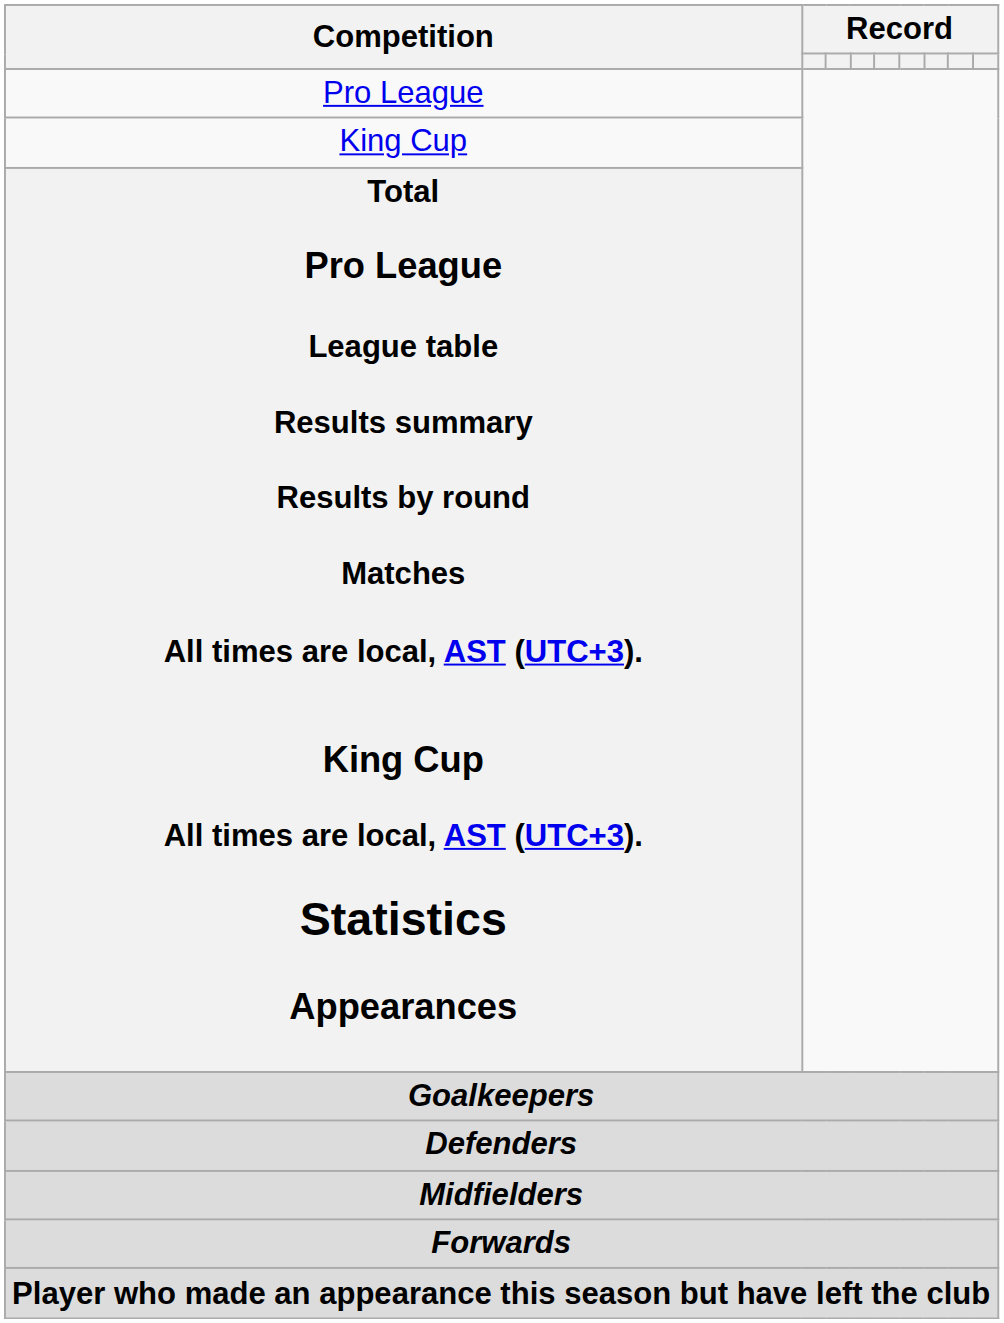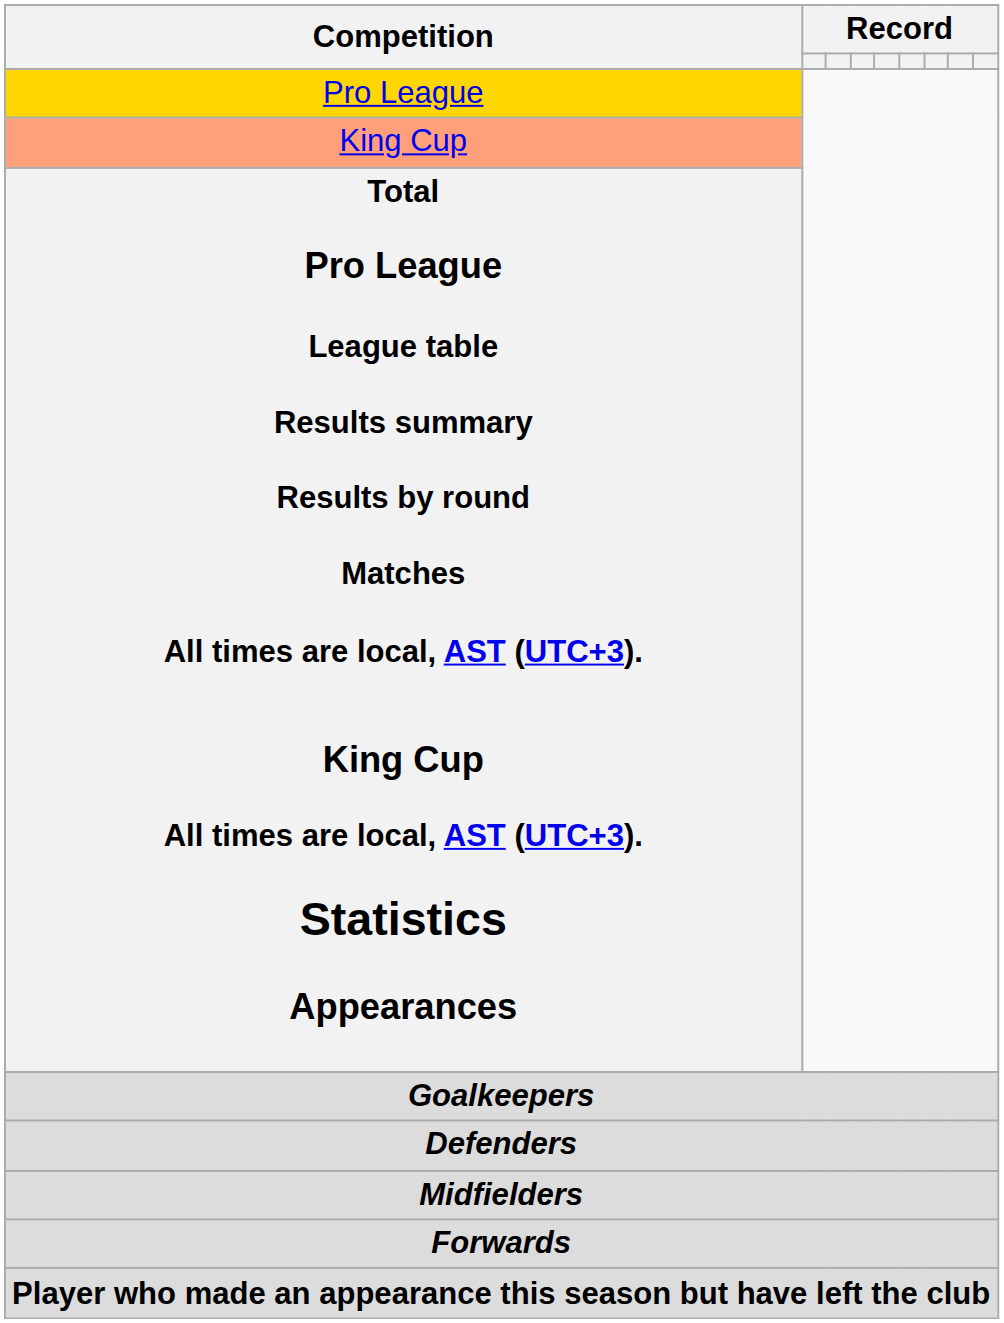(403, 92) no background -> (403, 92) gold background
(403, 141) no background -> (403, 141) lightsalmon background
